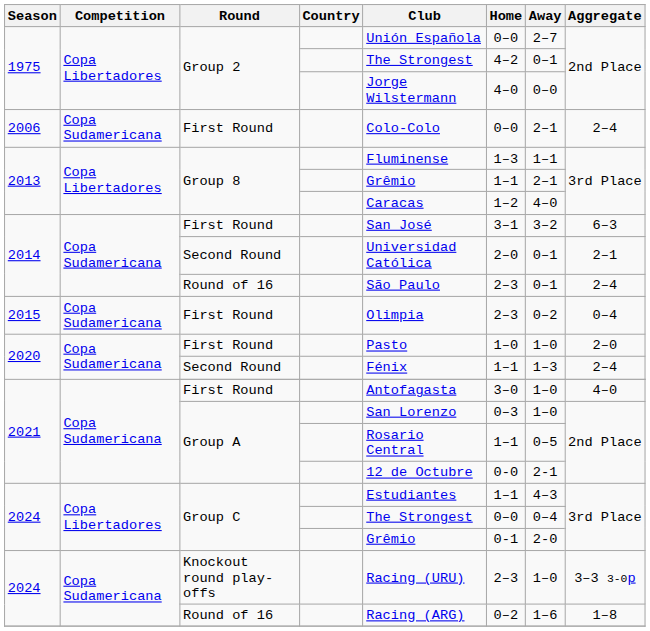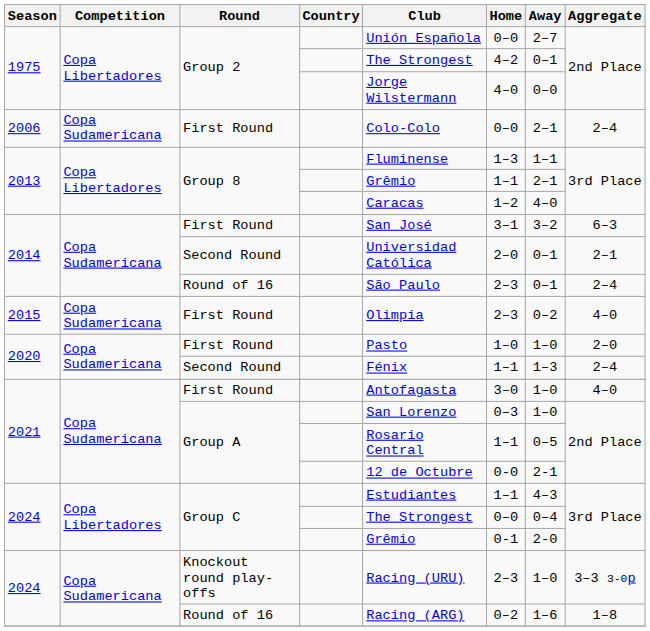(605, 315) 0–4 -> (605, 315) 4–0
